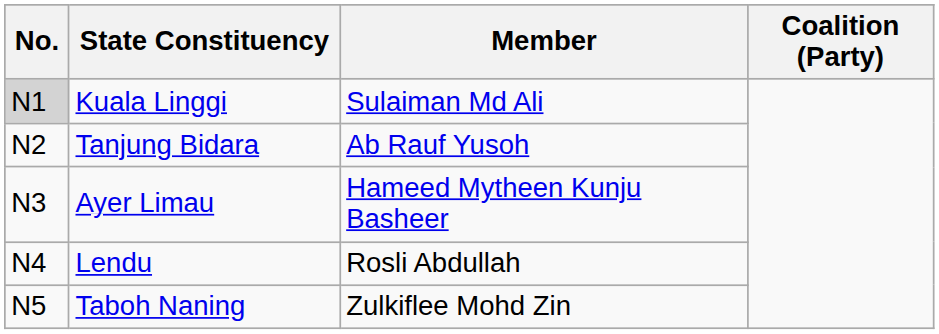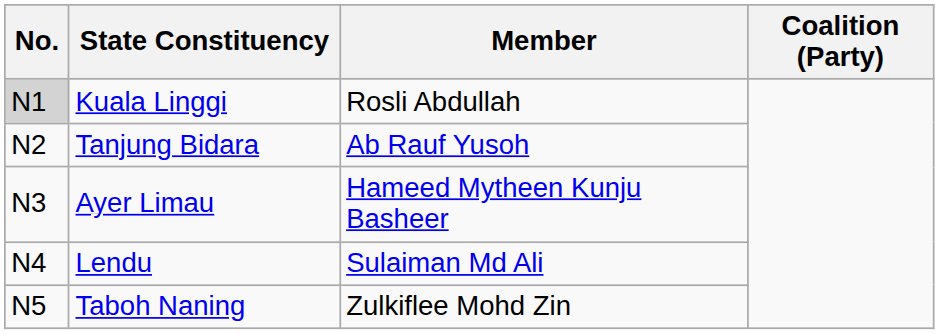(445, 100) Sulaiman Md Ali -> (433, 100) Rosli Abdullah
(433, 262) Rosli Abdullah -> (445, 262) Sulaiman Md Ali
